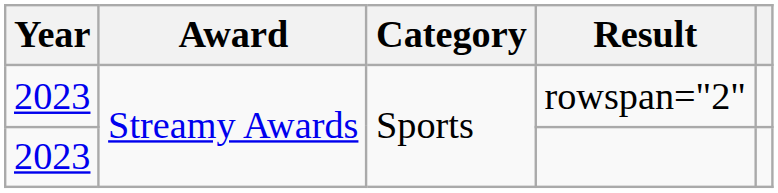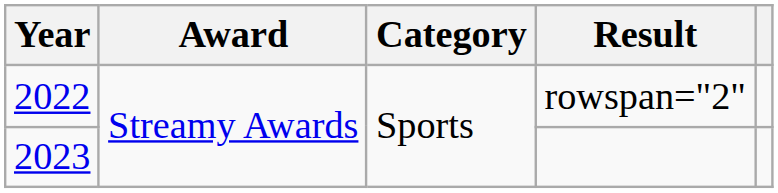(52, 95) 2023 -> (52, 95) 2022
